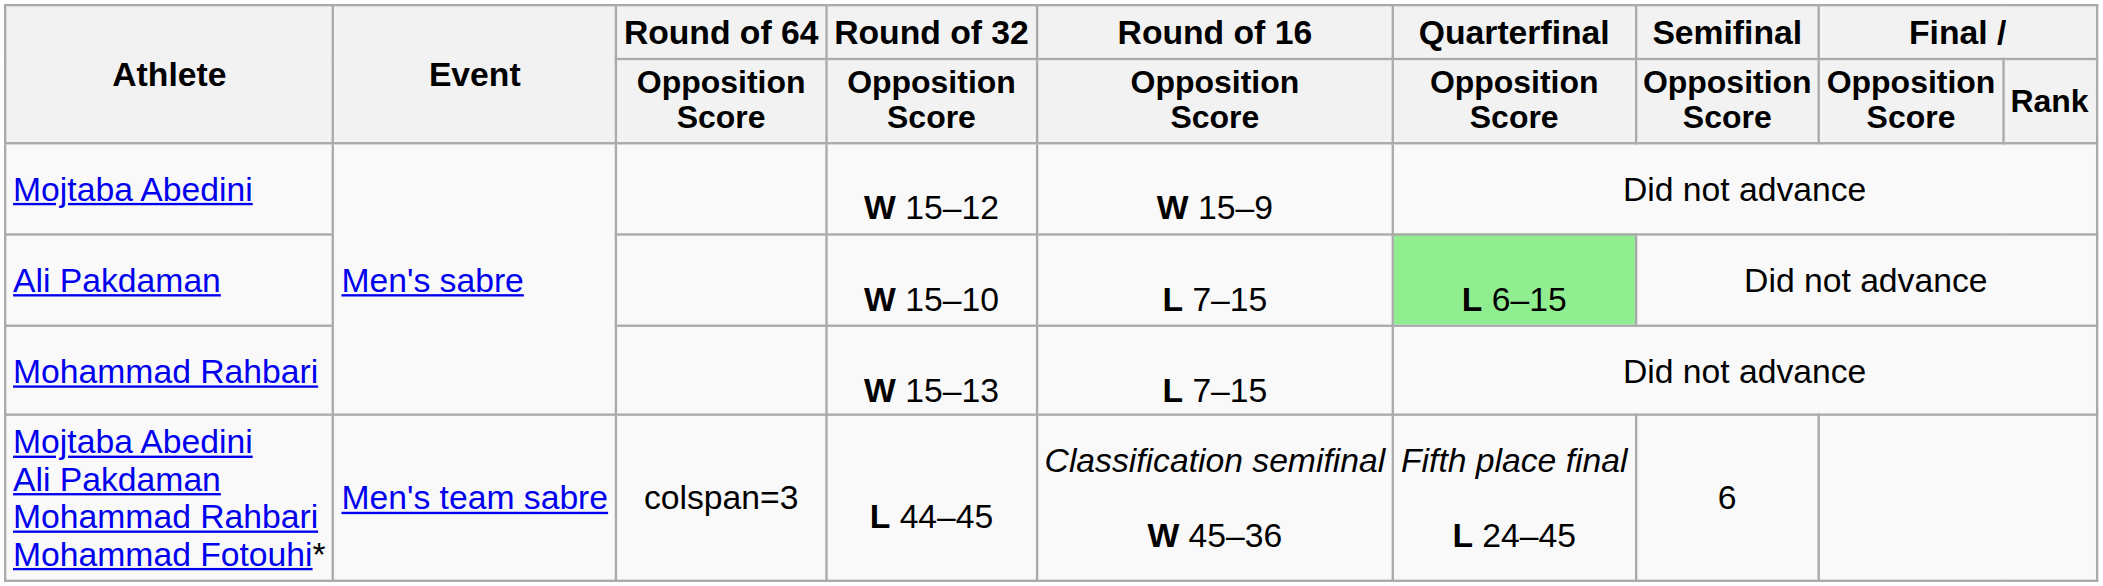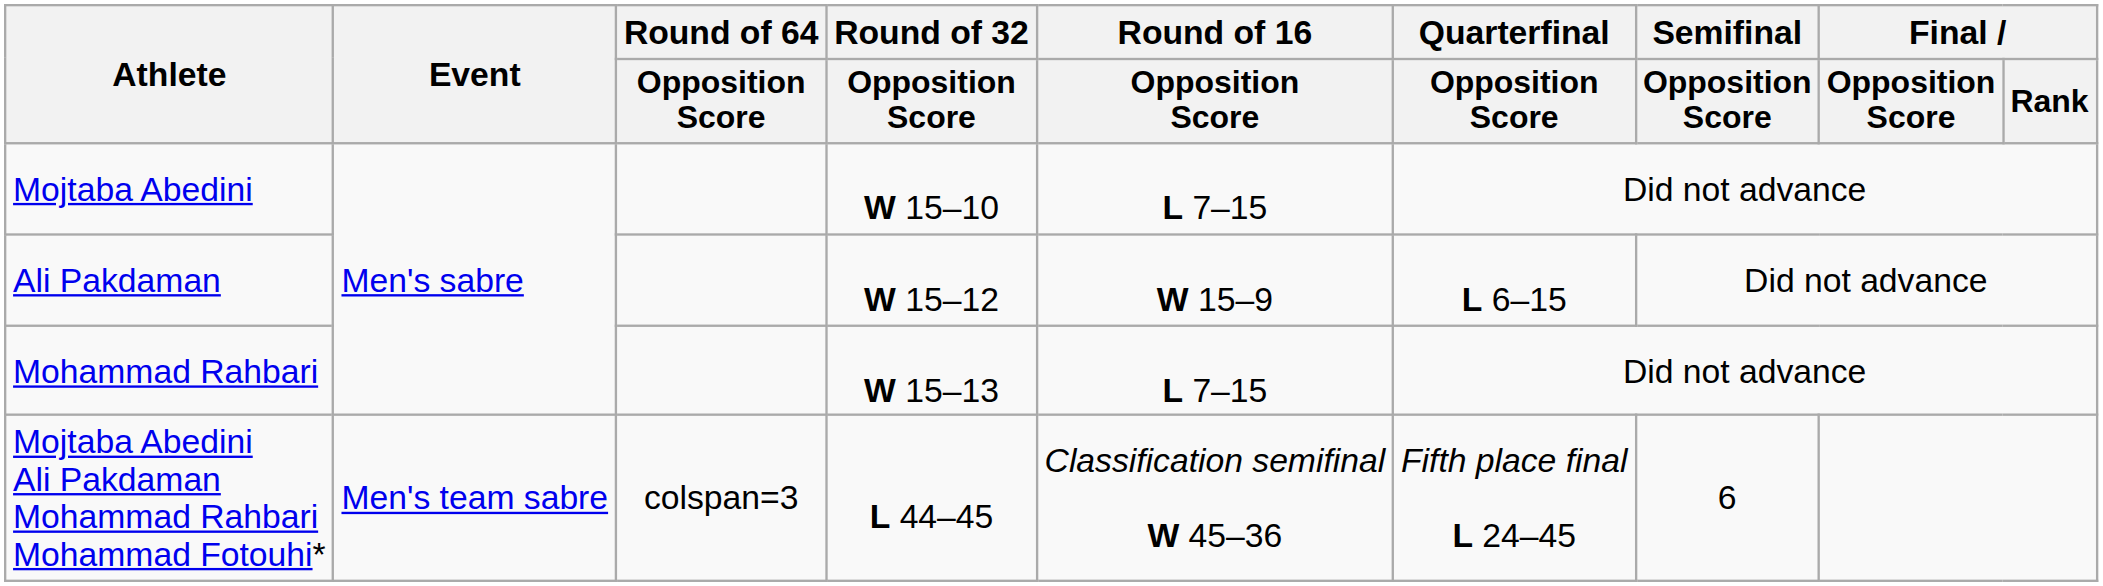(931, 208) W 15–12 -> (931, 208) W 15–10
(1215, 208) W 15–9 -> (1215, 208) L 7–15
(931, 299) W 15–10 -> (931, 299) W 15–12
(1215, 299) L 7–15 -> (1215, 299) W 15–9
(1514, 299) lightgreen background -> (1514, 299) no background
